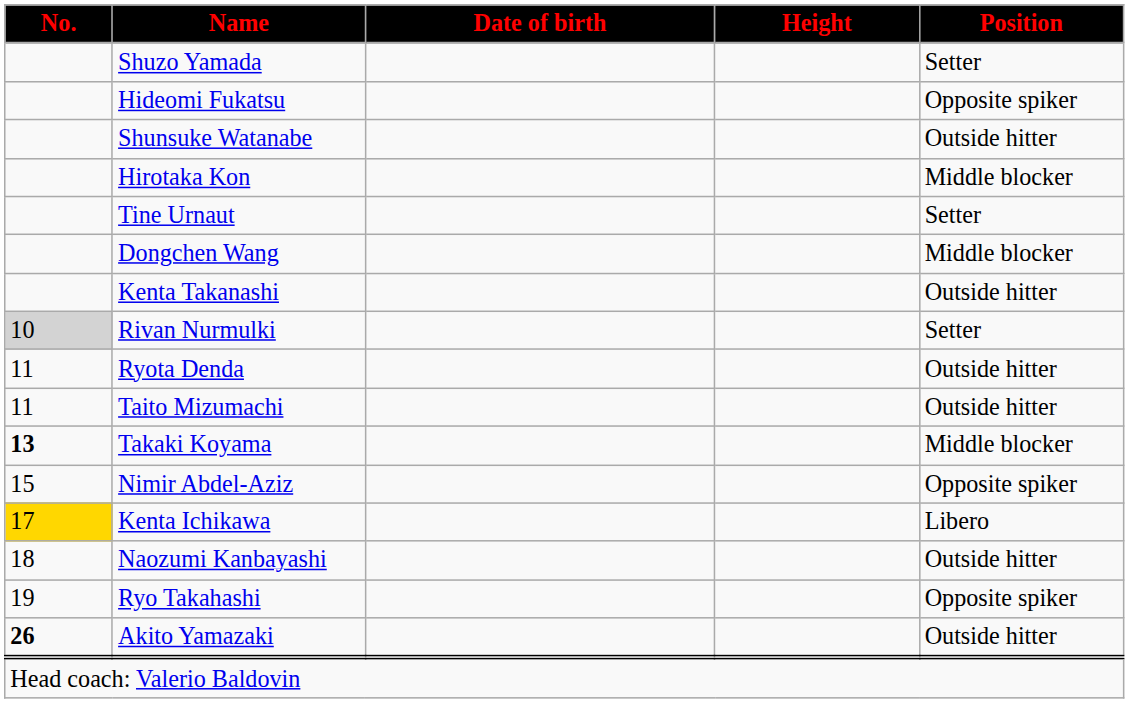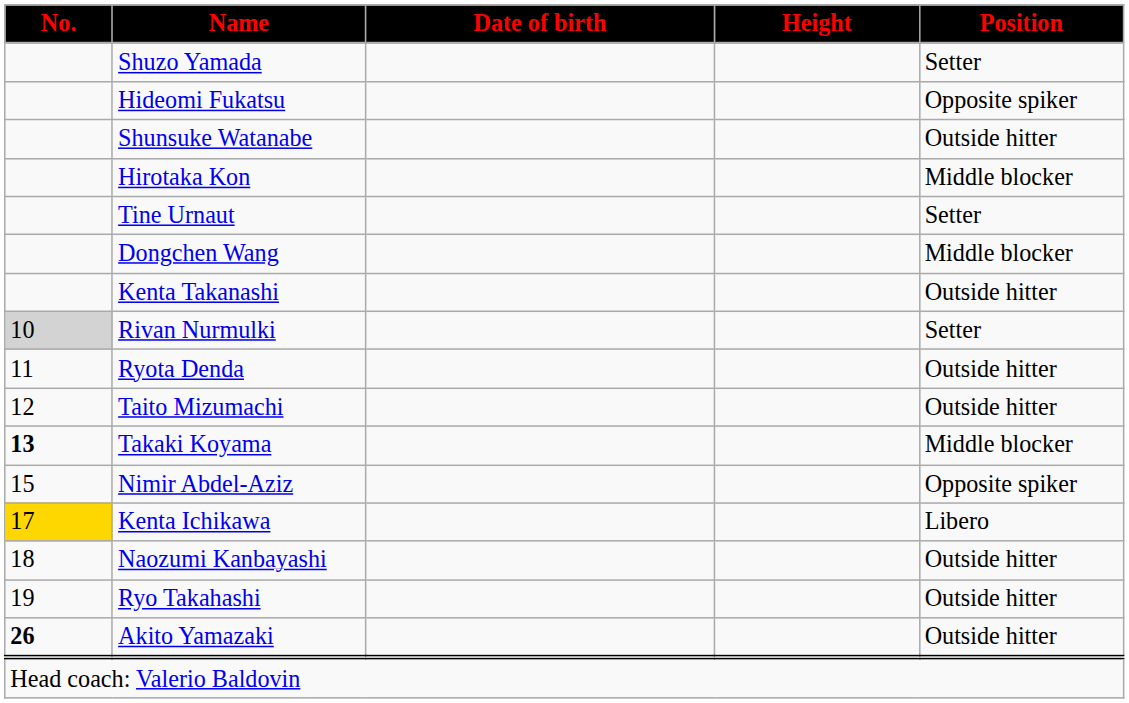(22, 406) 11 -> (22, 406) 12
(1001, 598) Opposite spiker -> (991, 598) Outside hitter
